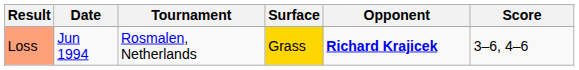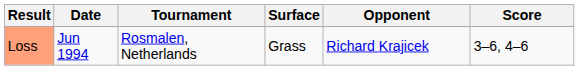(287, 45) gold background -> (287, 45) no background
(382, 45) bold -> (378, 45) normal
